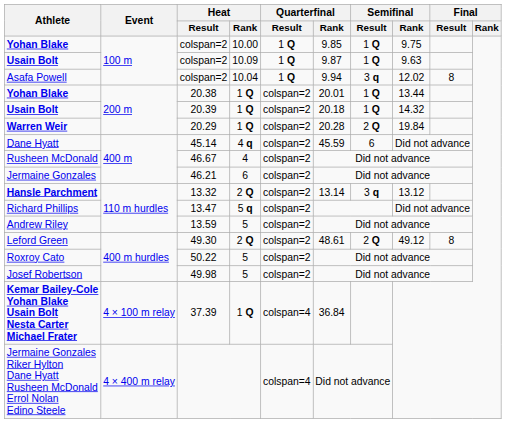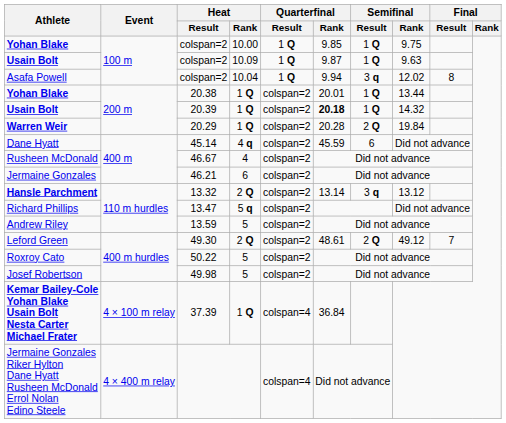(332, 110) normal -> (332, 110) bold
(451, 241) 8 -> (451, 241) 7
